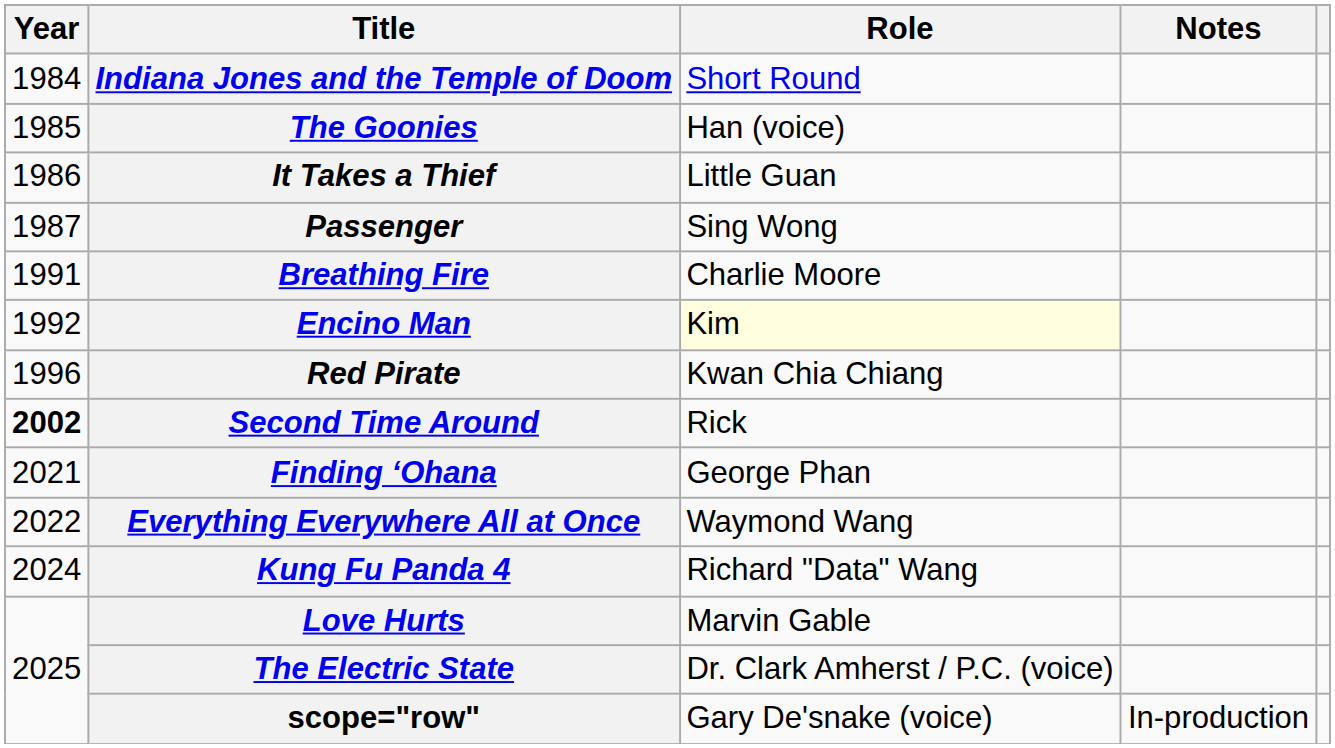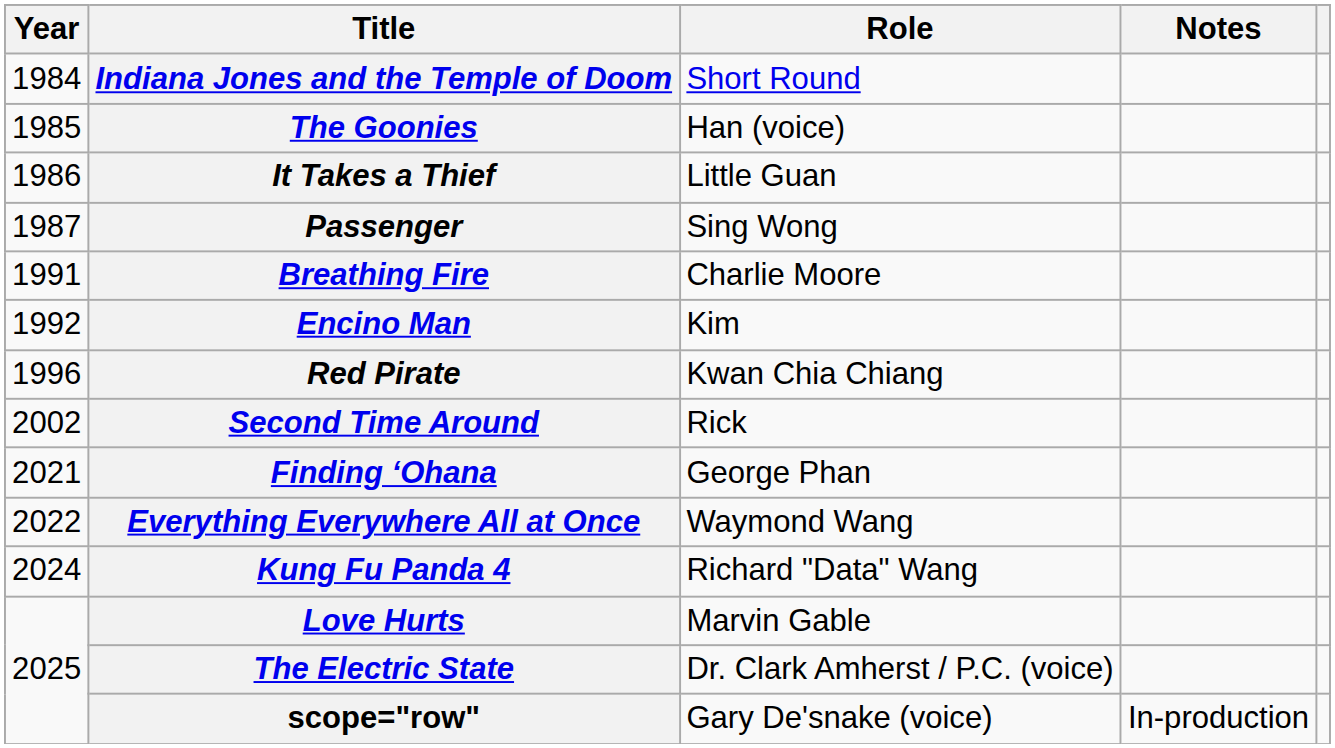(713, 324) lightyellow background -> (713, 324) no background
(47, 422) bold -> (47, 422) normal
